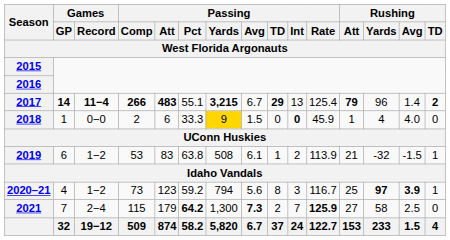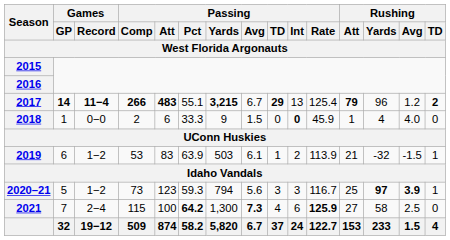(412, 102) 1.4 -> (412, 102) 1.2
(224, 119) gold background -> (224, 119) no background
(192, 155) 63.8 -> (192, 155) 63.9
(224, 155) 508 -> (224, 155) 503
(64, 191) 4 -> (64, 191) 5
(192, 191) 59.2 -> (192, 191) 59.3
(278, 191) 8 -> (278, 191) 3
(167, 208) 179 -> (167, 208) 100
(278, 208) 2 -> (278, 208) 4
(297, 208) 7 -> (297, 208) 6
